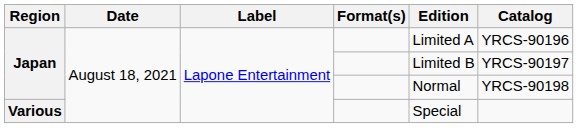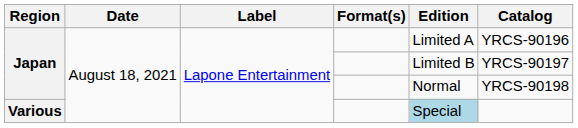(437, 110) no background -> (437, 110) lightblue background
